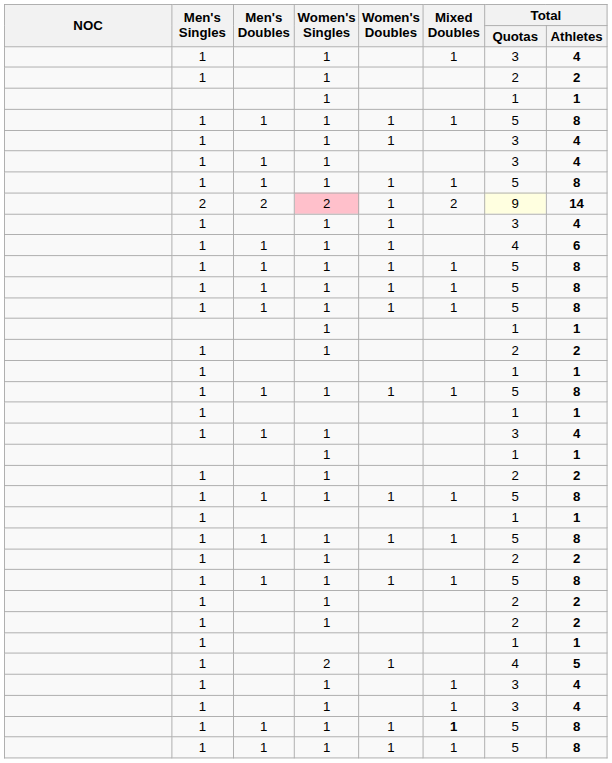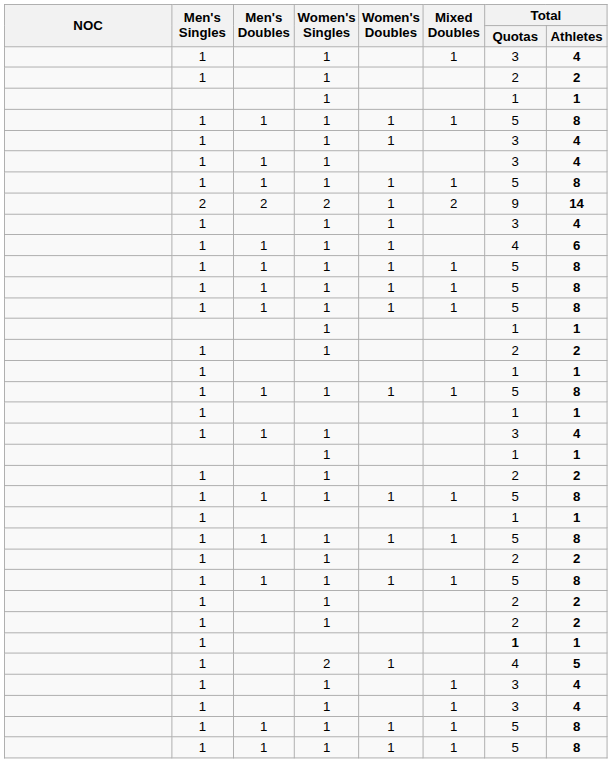(327, 204) pink background -> (327, 204) no background
(515, 204) lightyellow background -> (515, 204) no background
(515, 643) normal -> (515, 643) bold
(454, 727) bold -> (454, 727) normal
